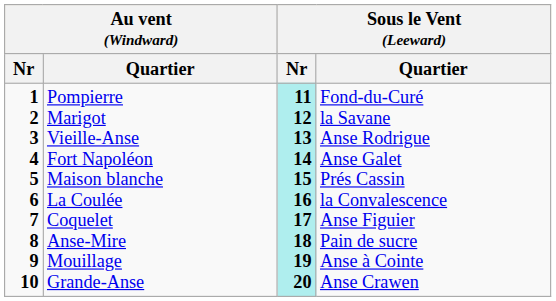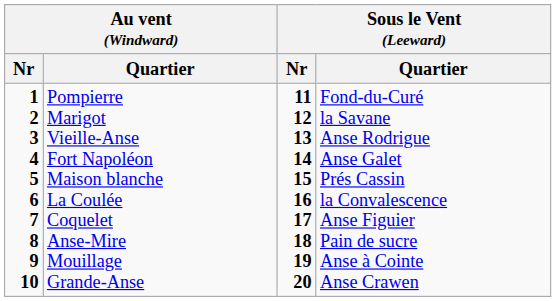(302, 189) paleturquoise background -> (302, 189) no background
